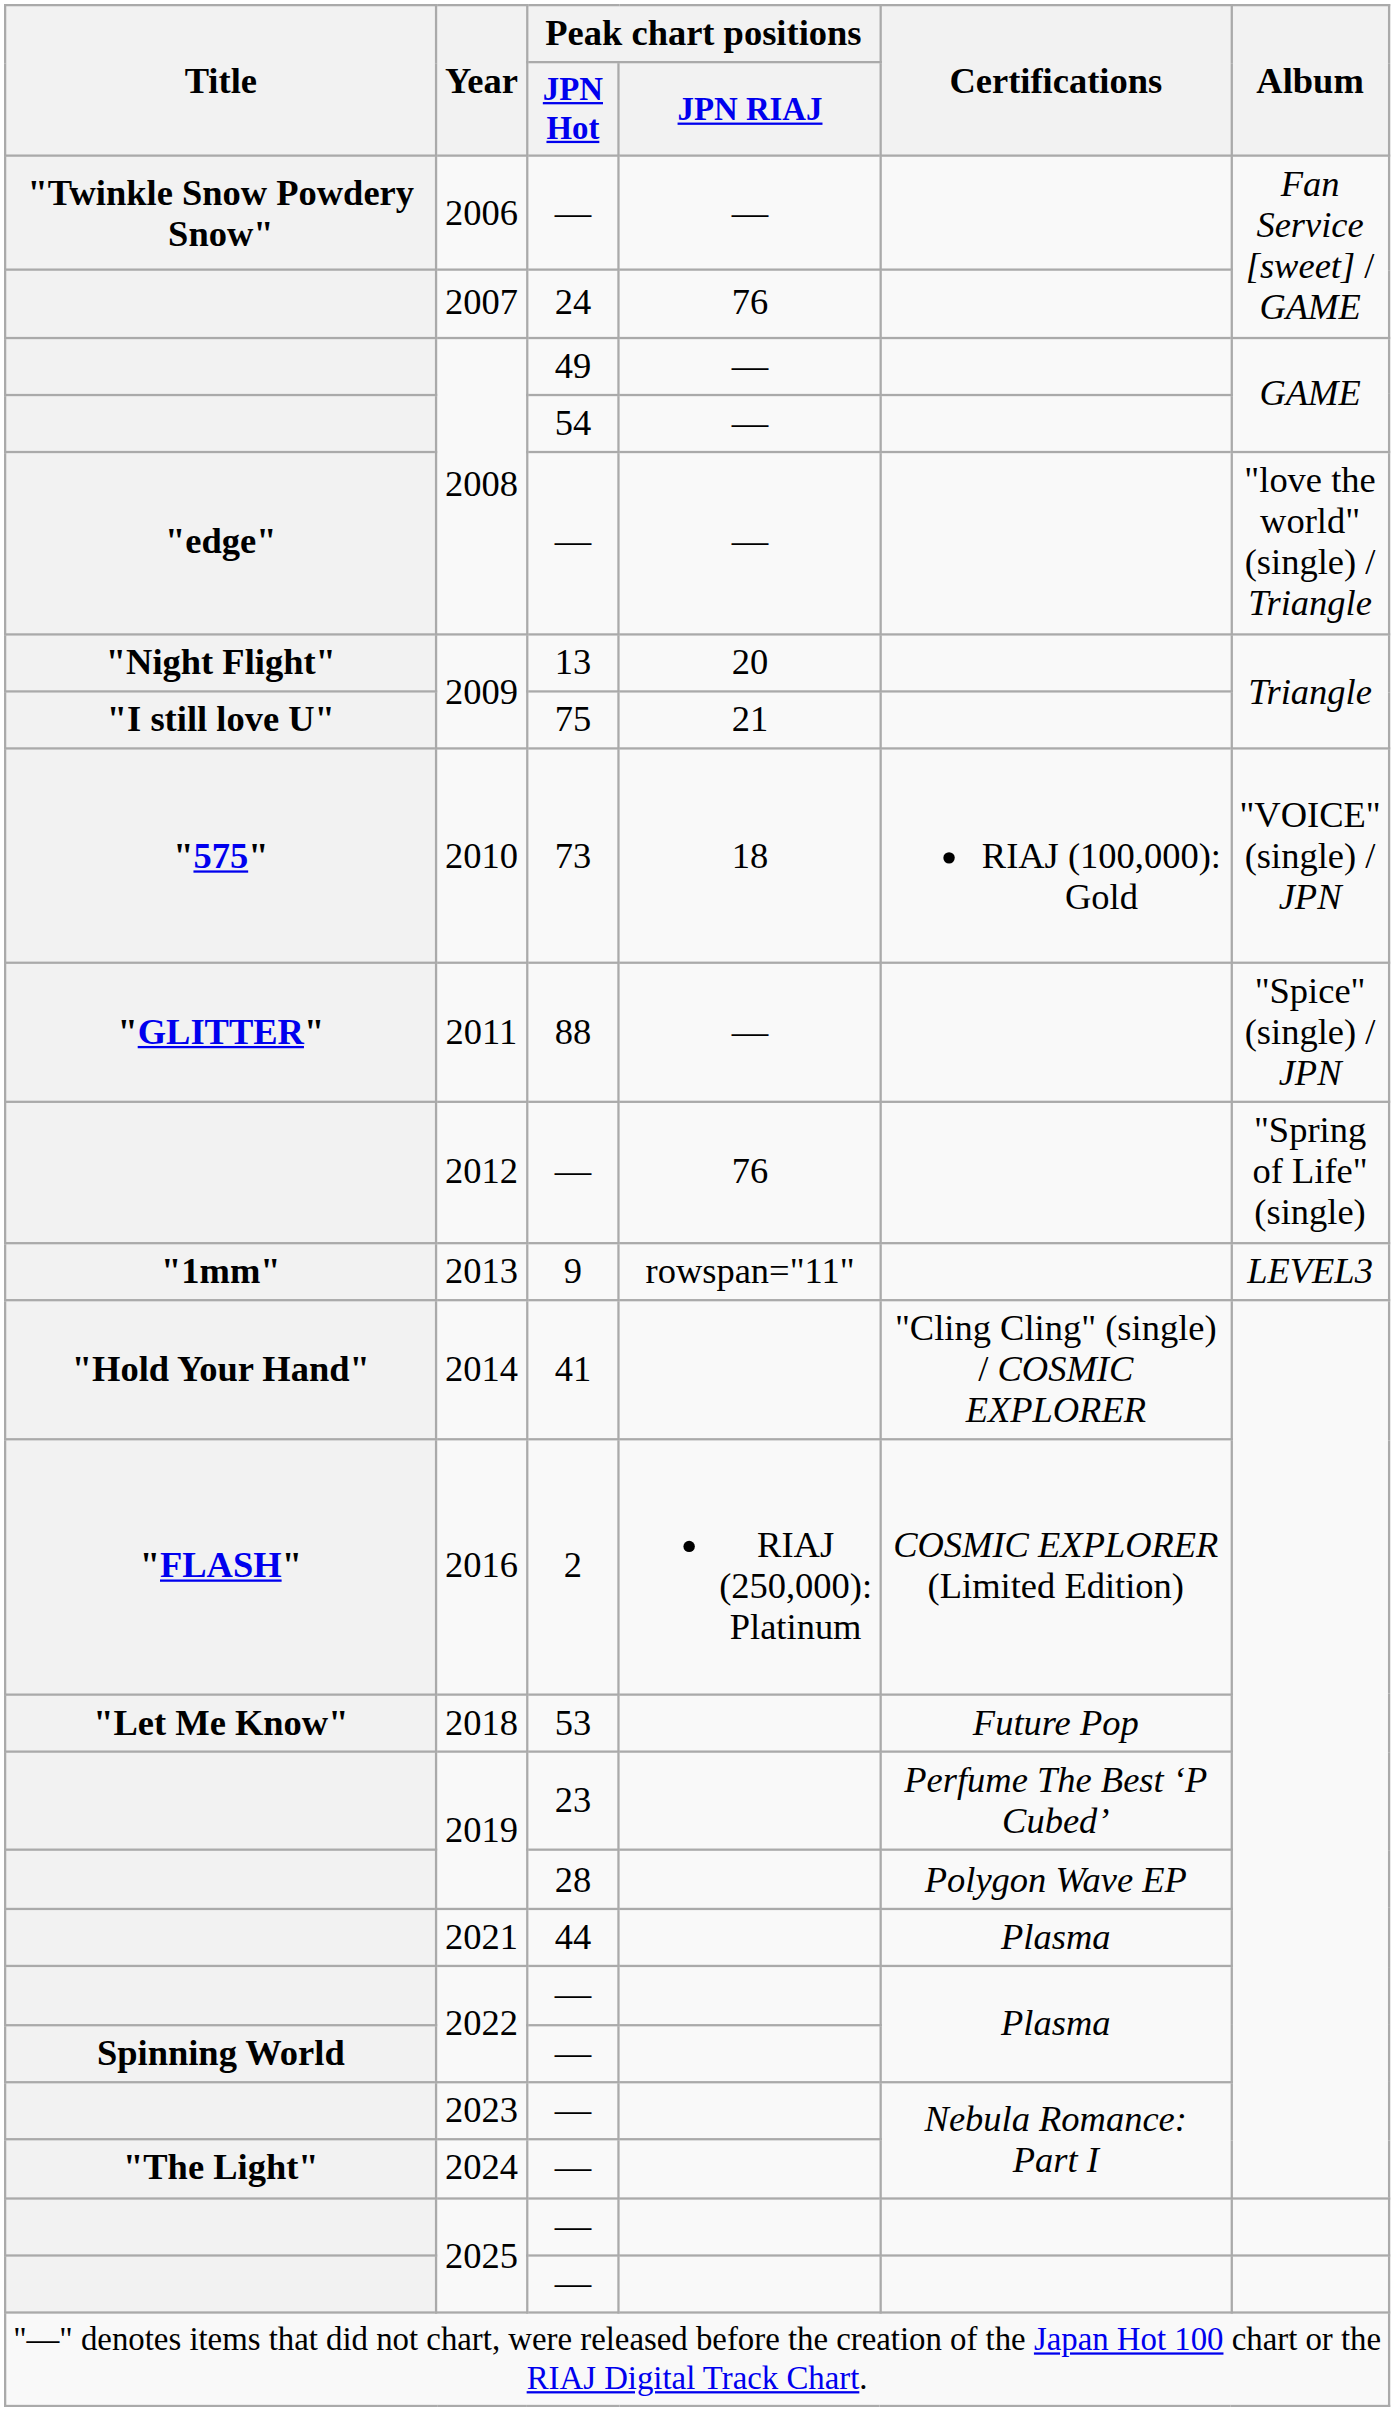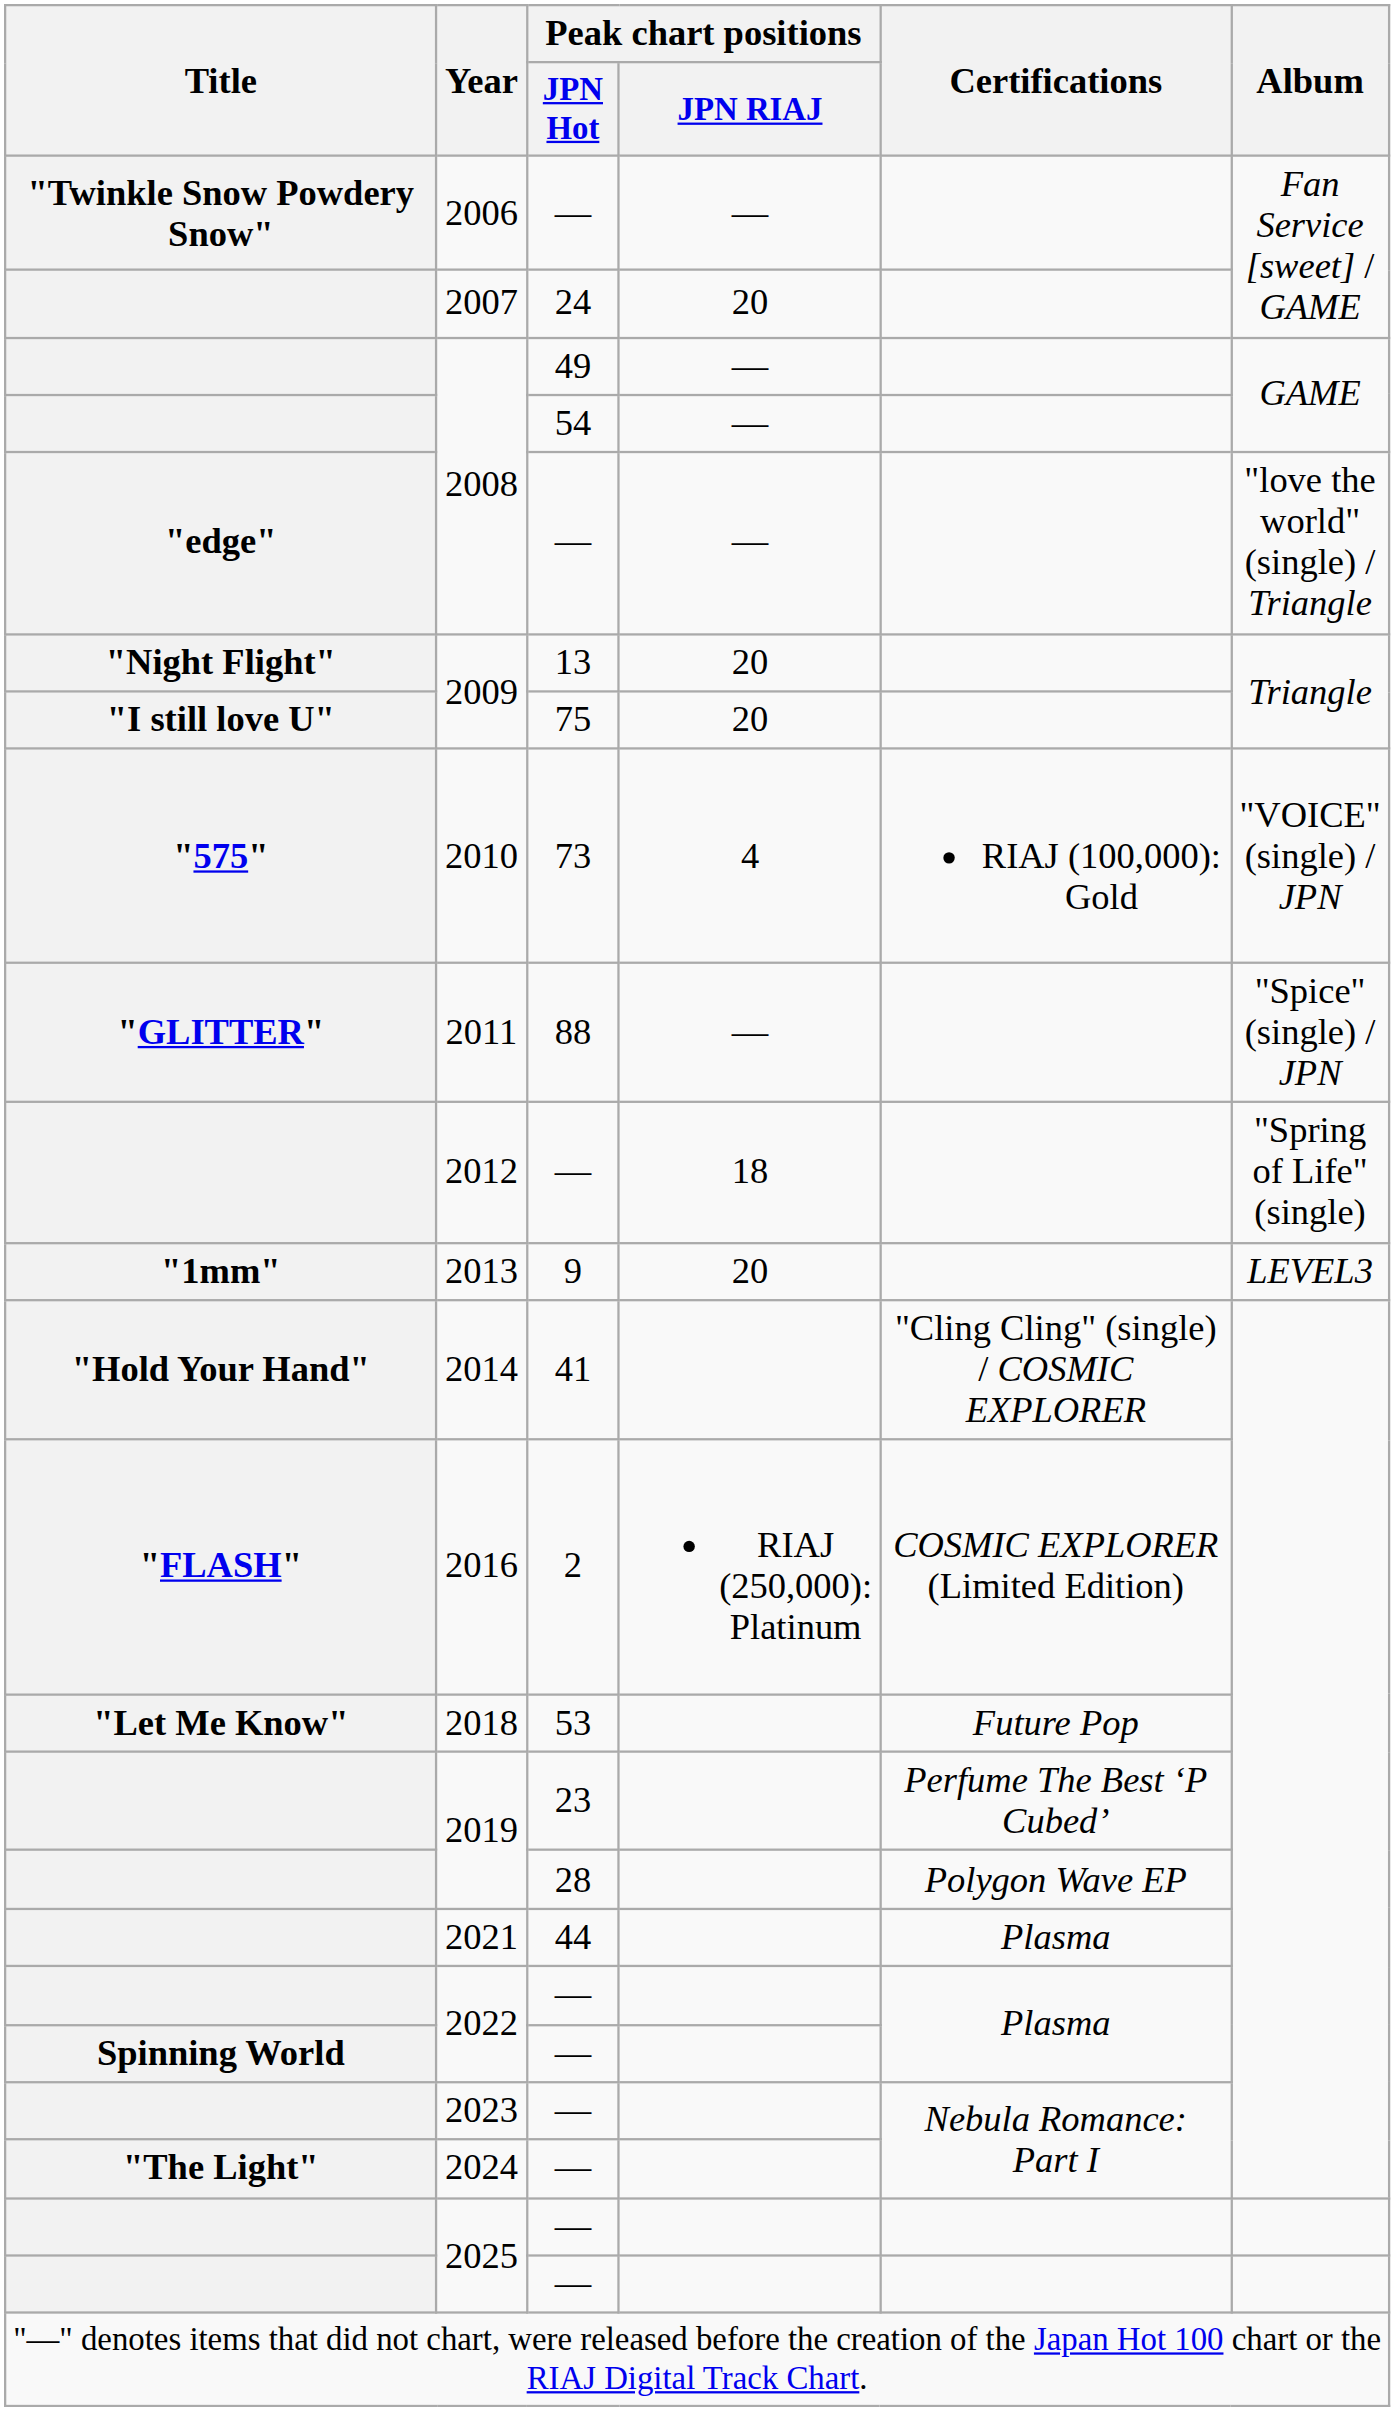(750, 302) 76 -> (750, 302) 20
(750, 719) 21 -> (750, 719) 20
(750, 855) 18 -> (750, 855) 4
(750, 1171) 76 -> (750, 1171) 18
(750, 1270) rowspan="11" -> (750, 1270) 20
